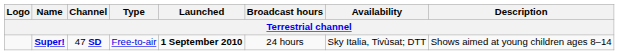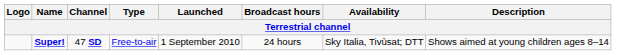(202, 42) bold -> (200, 42) normal
